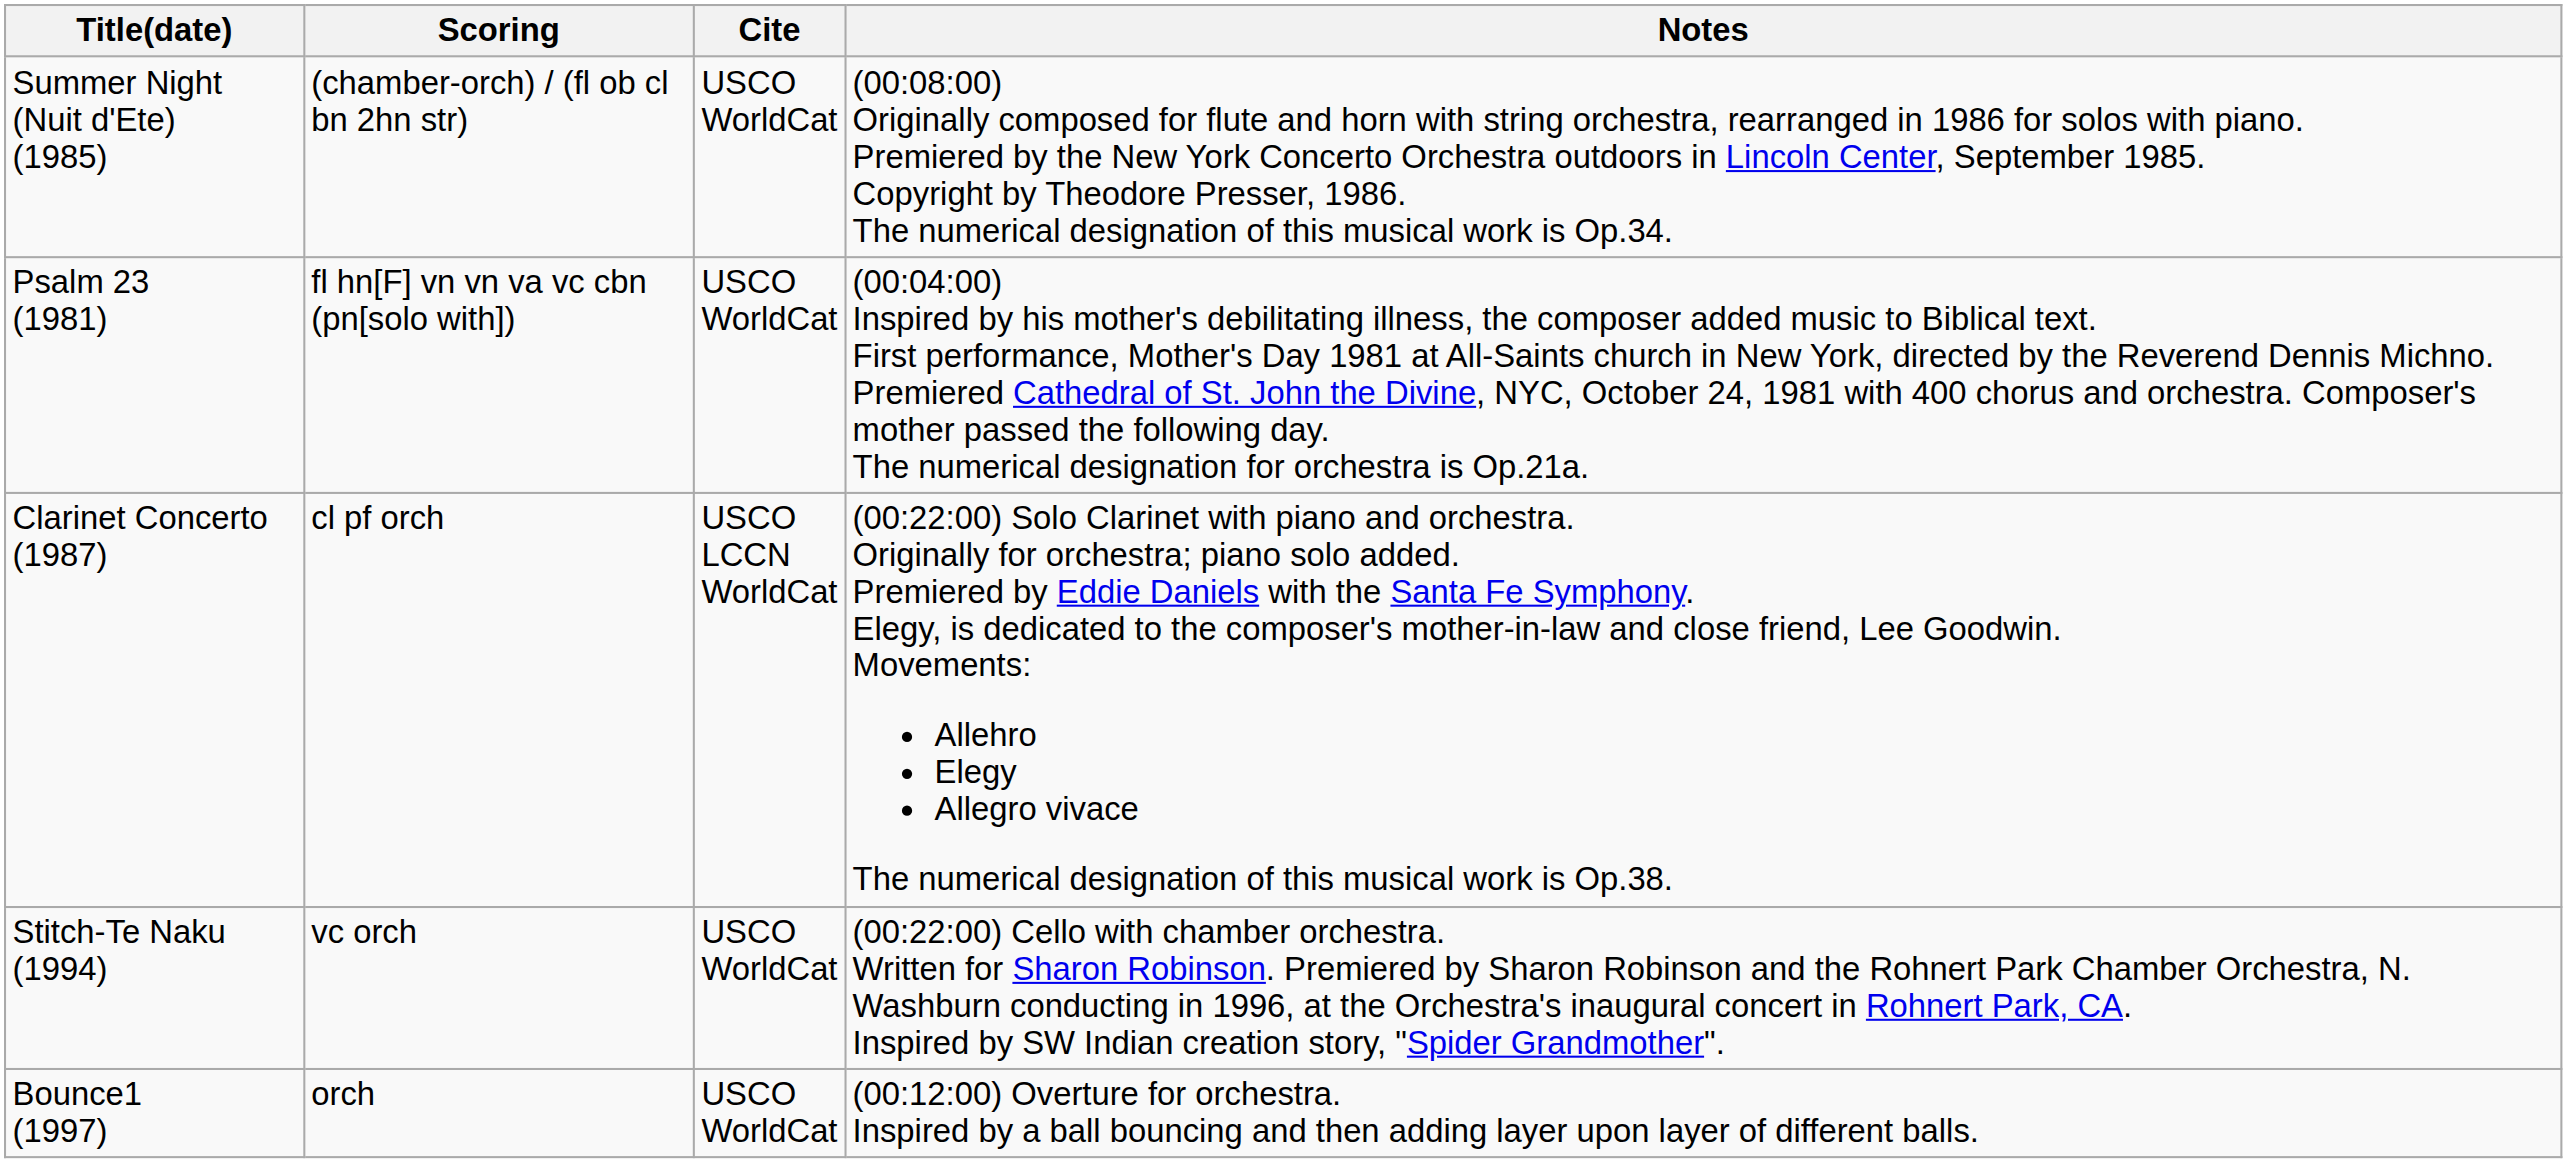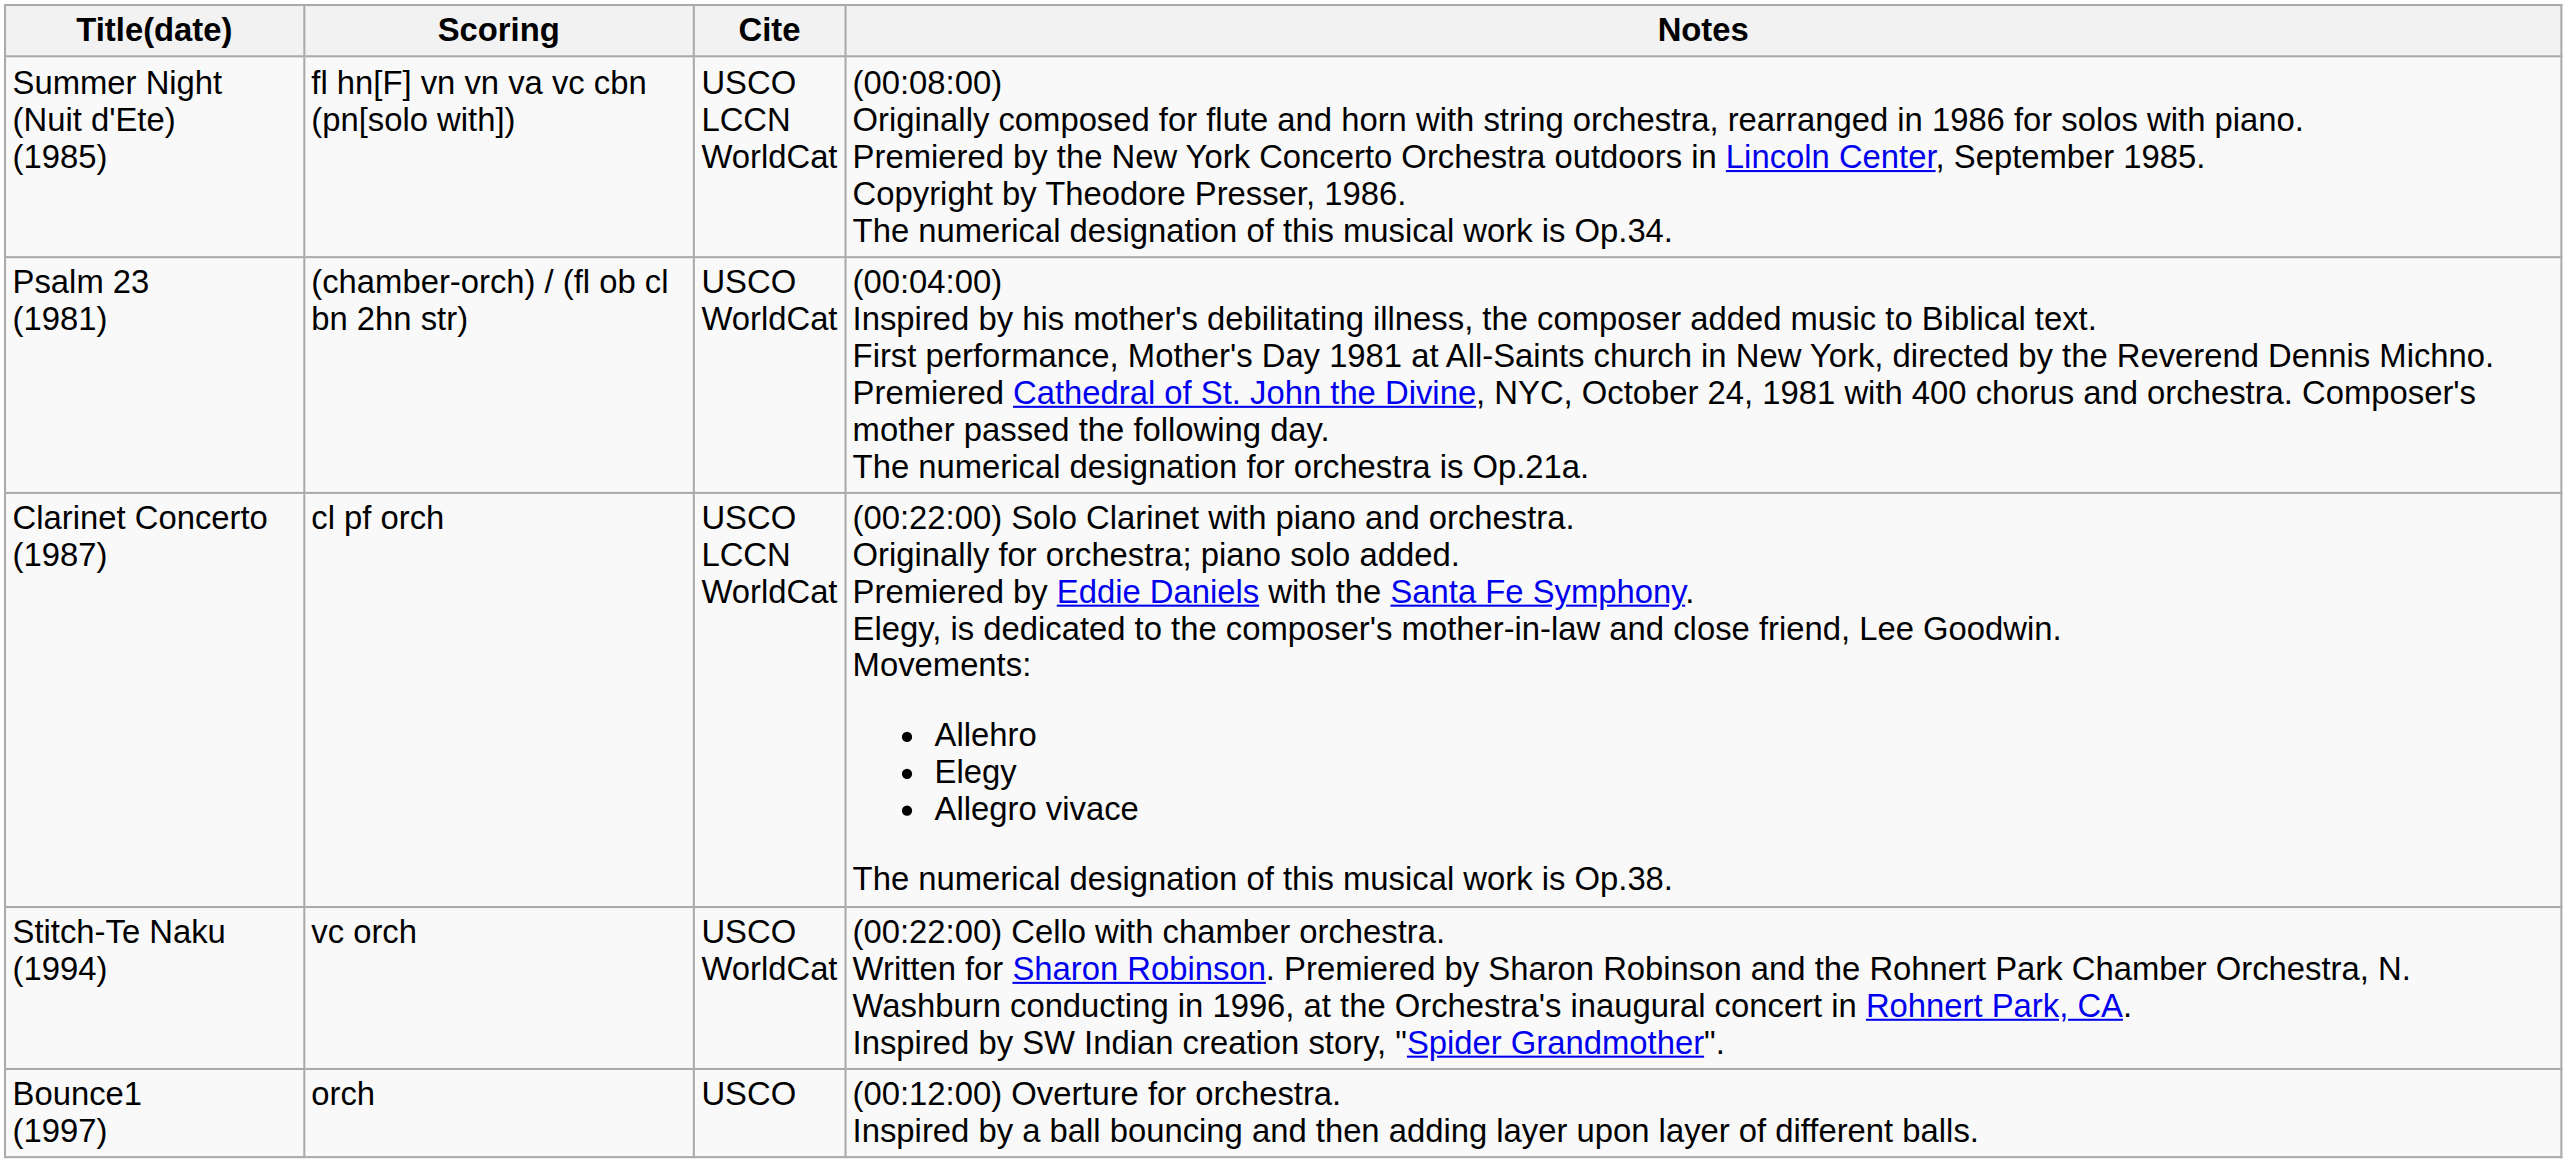(490, 100) (chamber-orch) / (fl ob cl bn 2hn str) -> (479, 100) fl hn[F] vn vn va vc cbn (pn[solo with])
(769, 100) USCO WorldCat -> (769, 119) USCO LCCN WorldCat
(479, 300) fl hn[F] vn vn va vc cbn (pn[solo with]) -> (490, 300) (chamber-orch) / (fl ob cl bn 2hn str)
(769, 1112) USCO WorldCat -> (749, 1094) USCO
